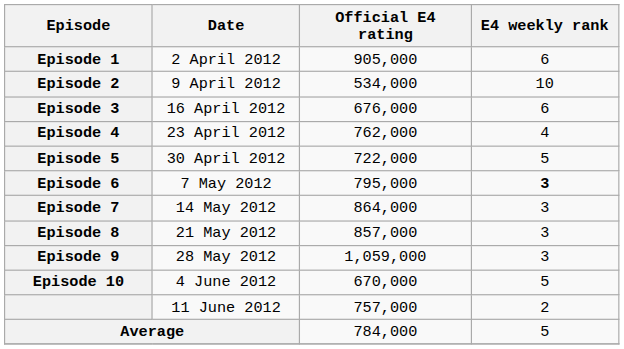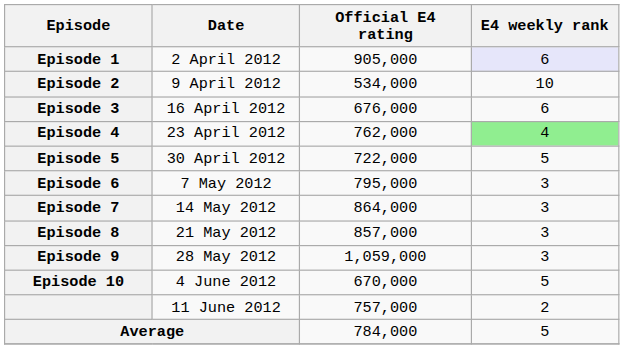(545, 59) no background -> (545, 59) lavender background
(545, 134) no background -> (545, 134) lightgreen background
(545, 183) bold -> (545, 183) normal
